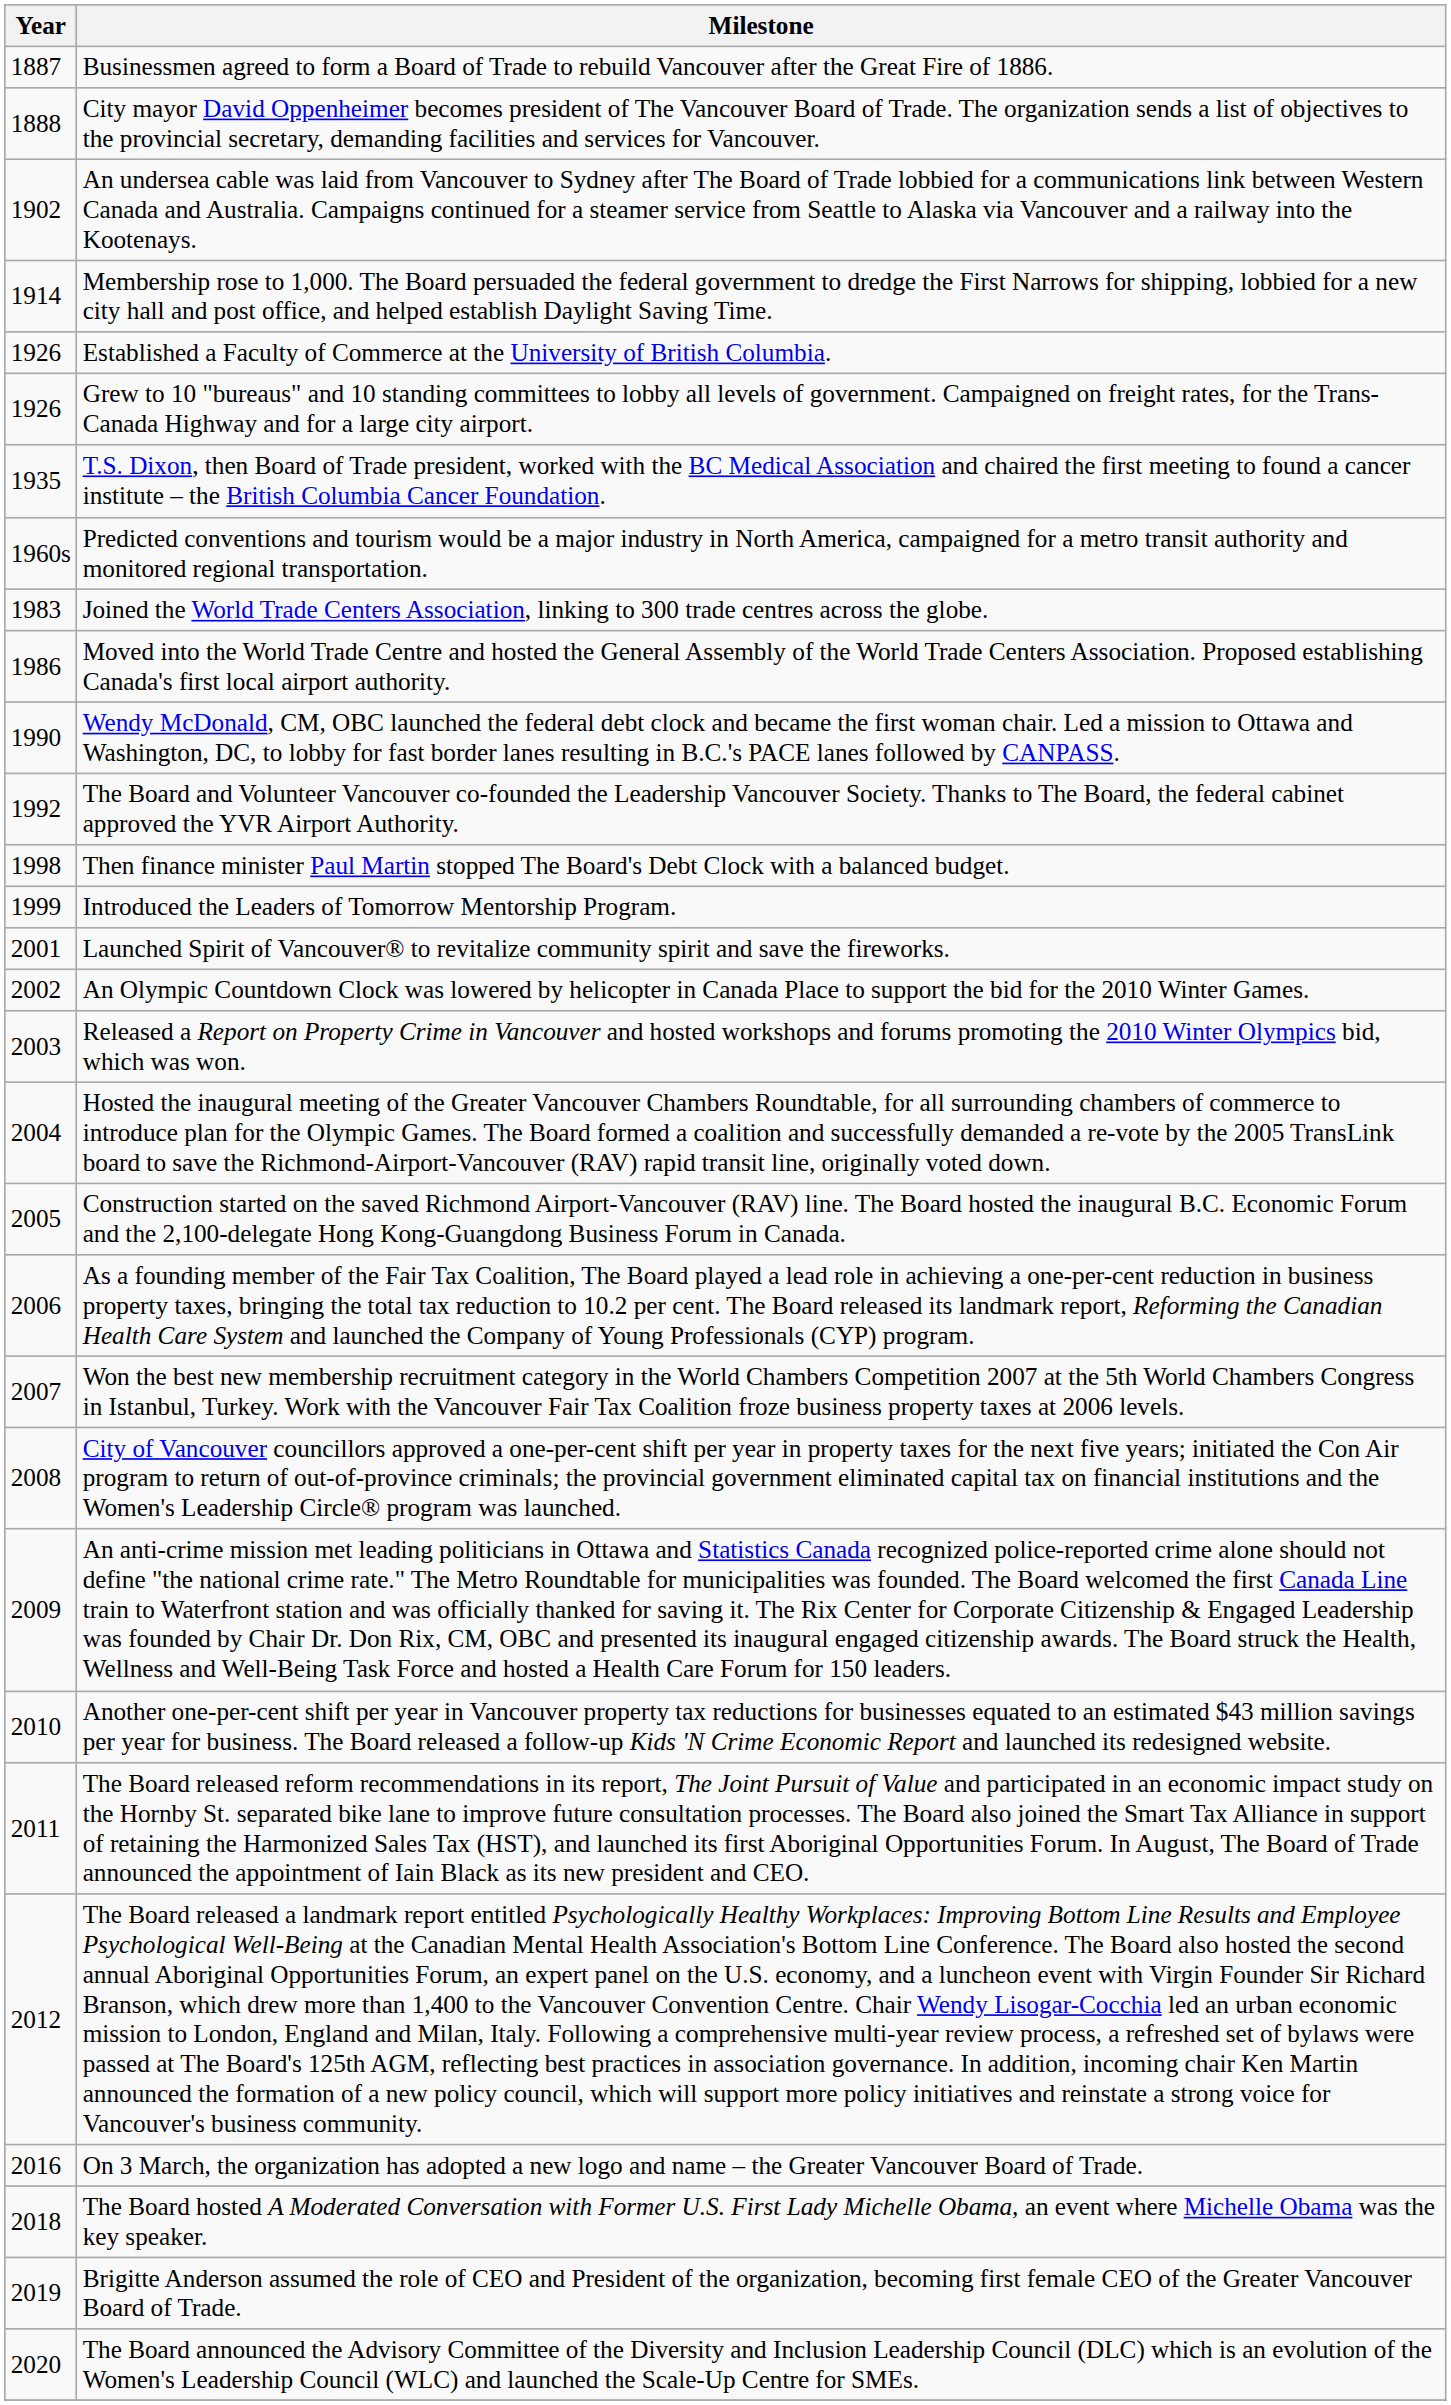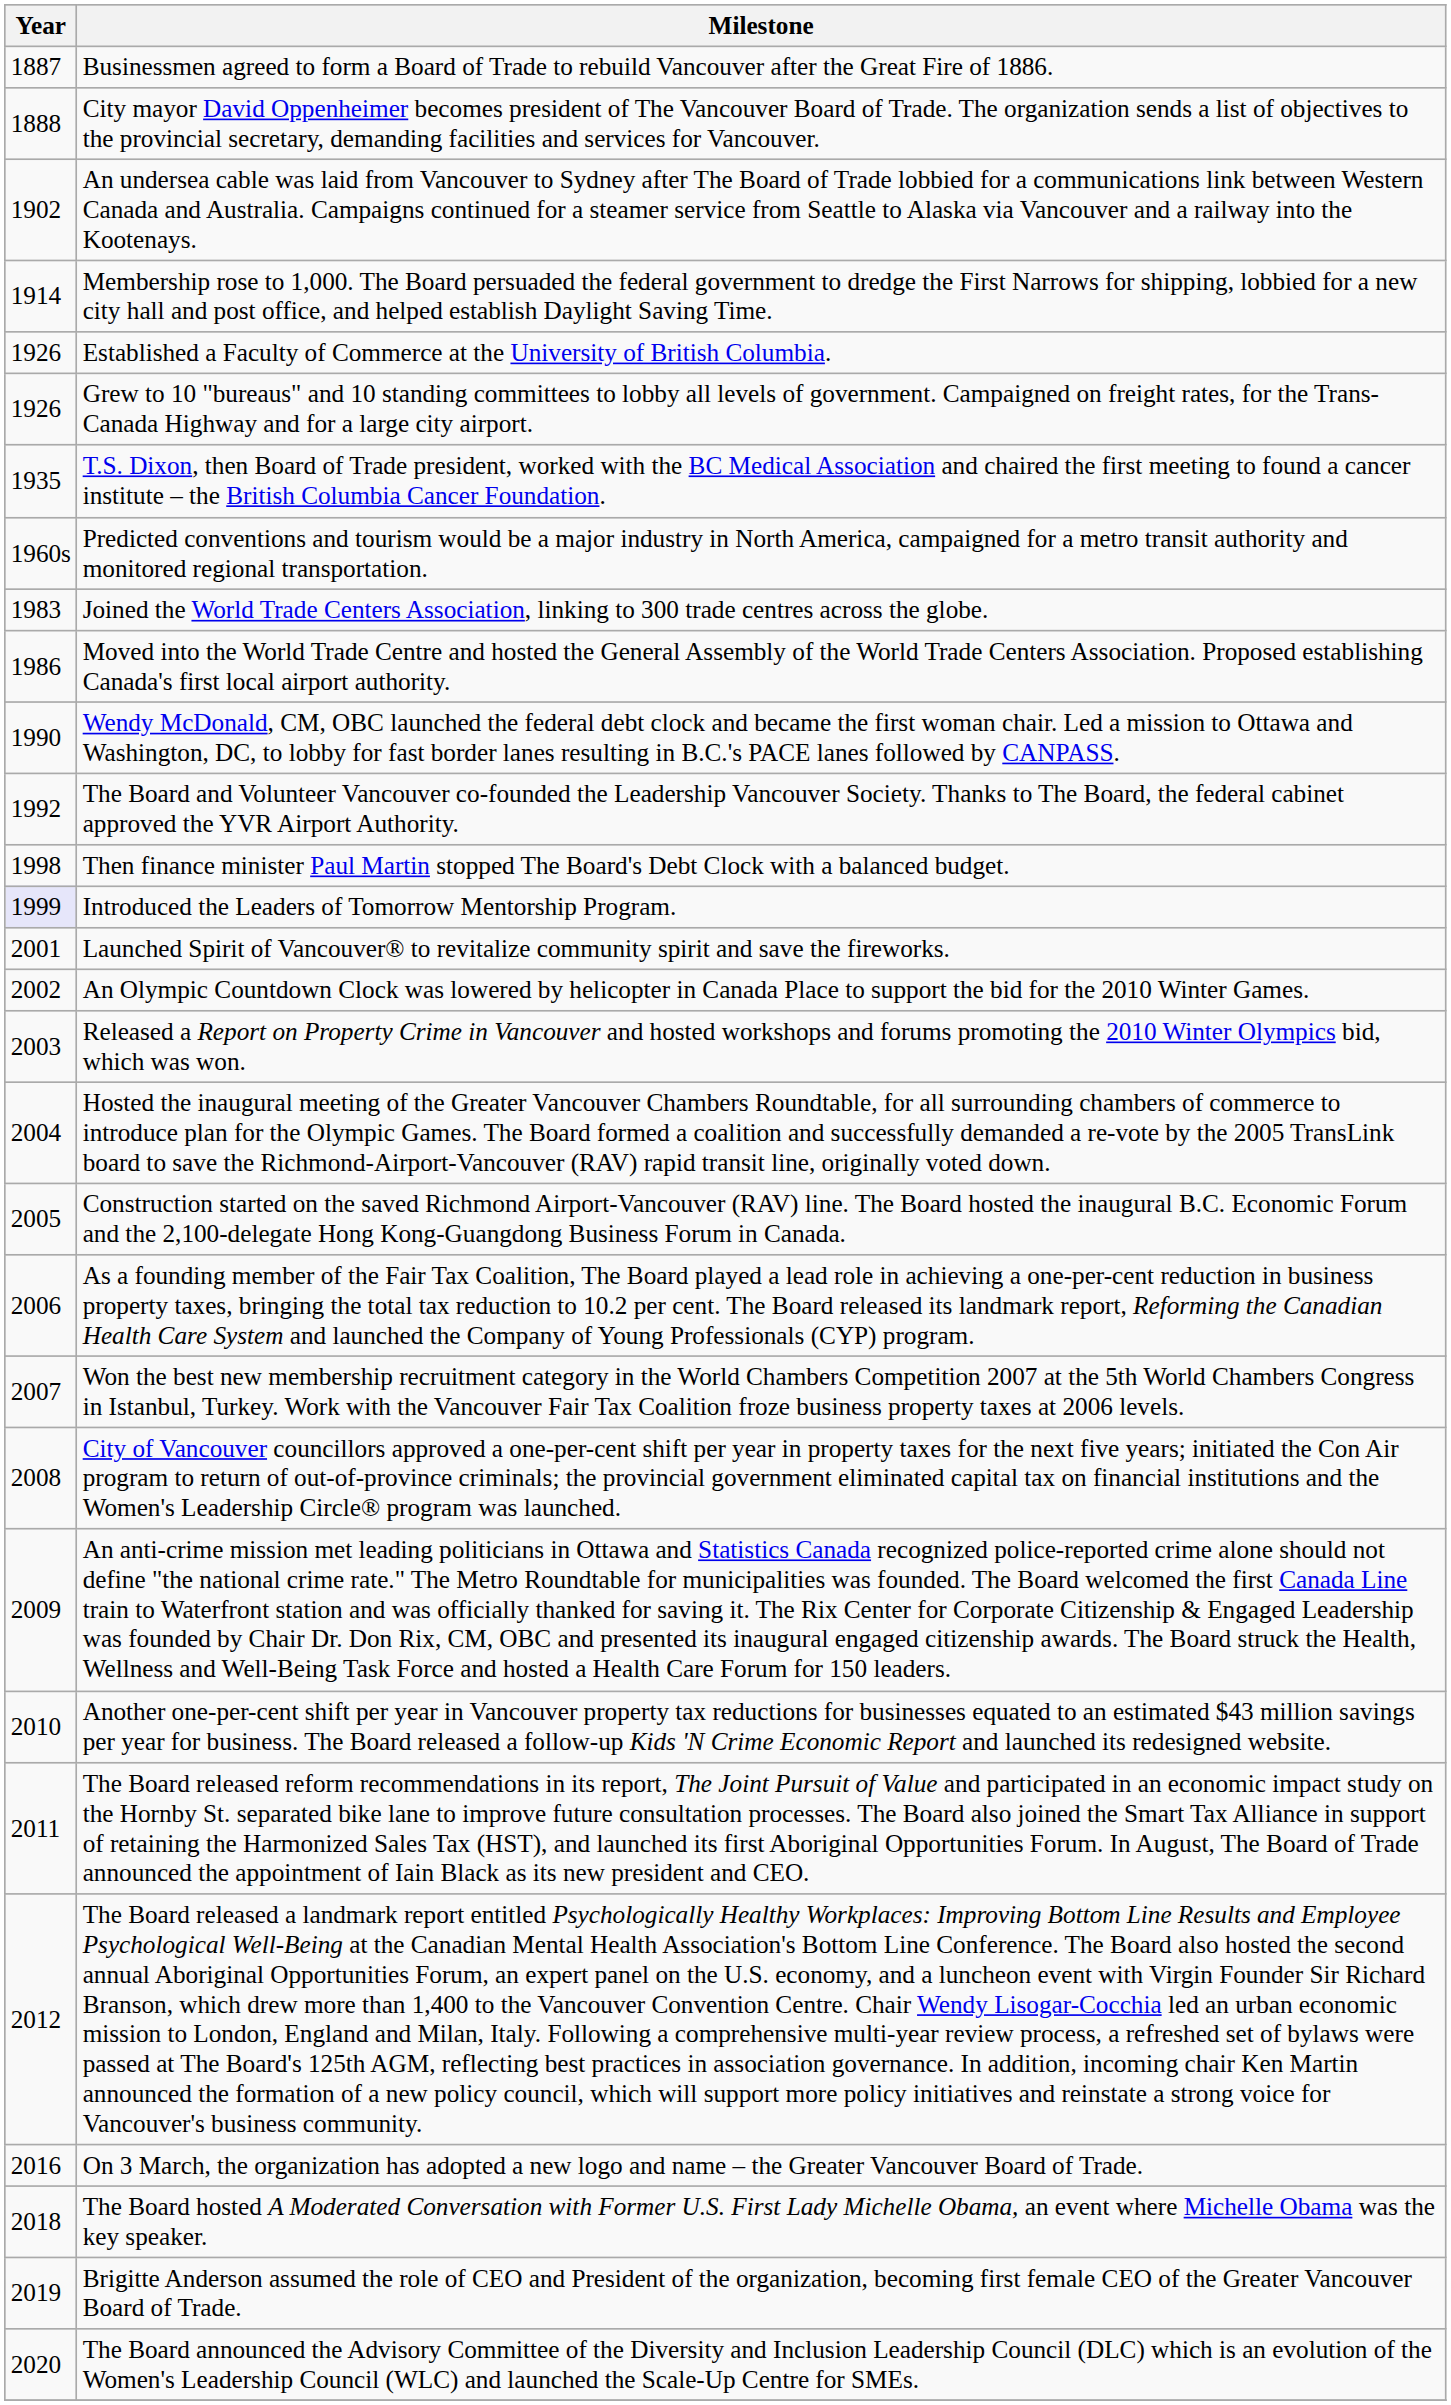(36, 906) no background -> (36, 906) lavender background
